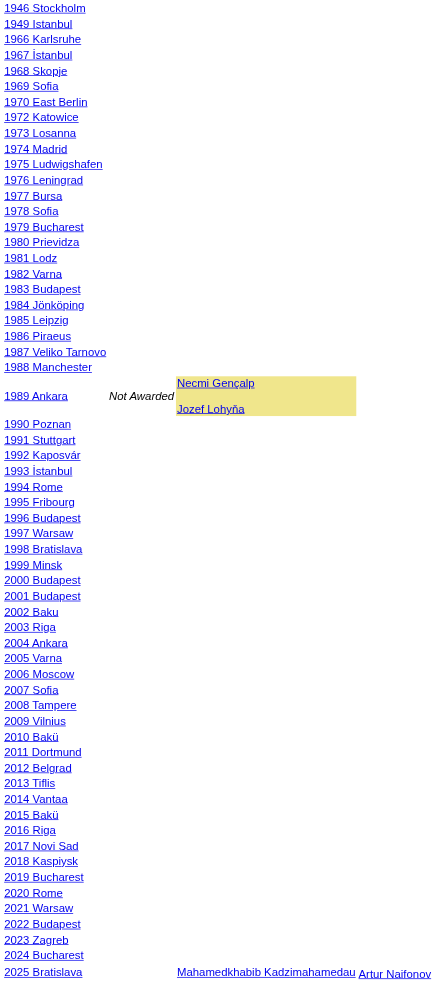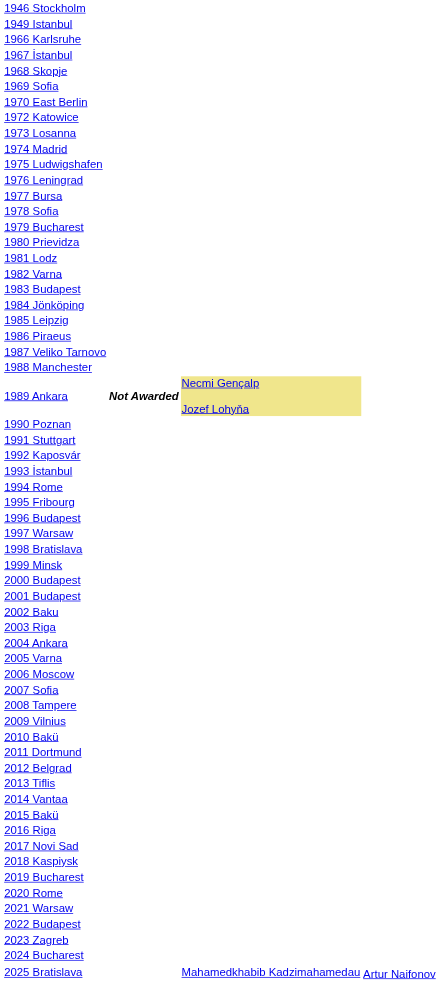(142, 396) normal -> (144, 396) bold
